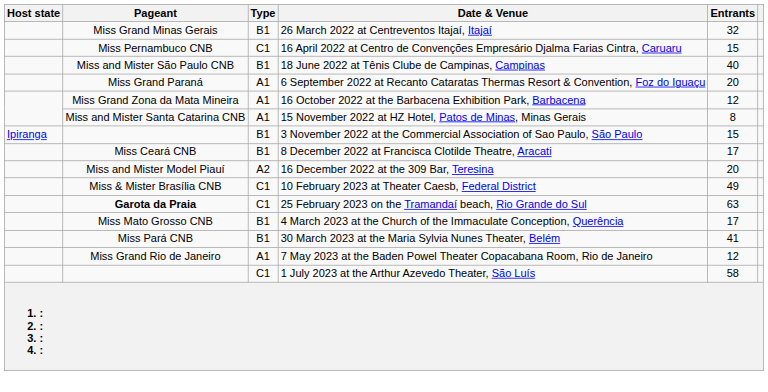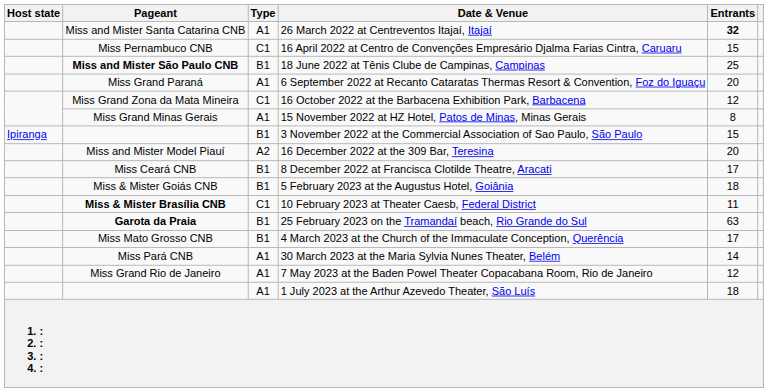(155, 30) Miss Grand Minas Gerais -> (155, 30) Miss and Mister Santa Catarina CNB
(263, 30) B1 -> (263, 30) A1
(733, 30) normal -> (733, 30) bold
(155, 65) normal -> (155, 65) bold
(733, 65) 40 -> (733, 65) 25
(263, 100) A1 -> (263, 100) C1
(155, 117) Miss and Mister Santa Catarina CNB -> (155, 117) Miss Grand Minas Gerais
rows swapped: (416, 152) <-> (387, 169)
+ row: (397, 186)
(155, 186) normal -> (155, 204) bold
(733, 186) 49 -> (733, 204) 11
(263, 204) C1 -> (263, 221) B1
(263, 238) B1 -> (263, 256) A1
(733, 238) 41 -> (733, 256) 14
(263, 273) C1 -> (263, 291) A1
(733, 273) 58 -> (733, 291) 18
